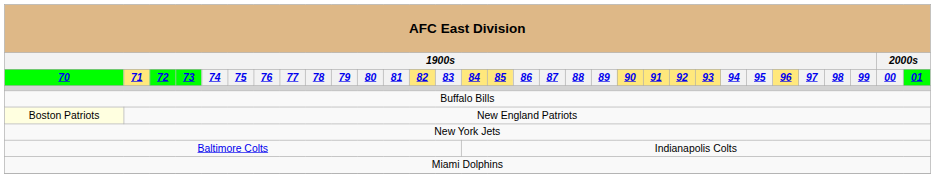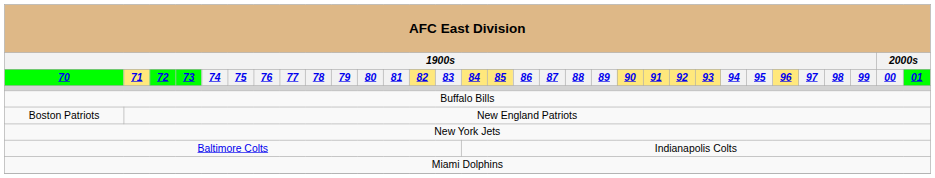(64, 115) lightyellow background -> (64, 115) no background
